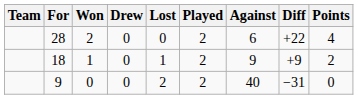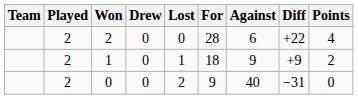columns swapped: (203, 15) <-> (58, 15)
